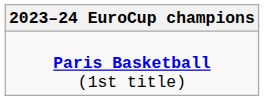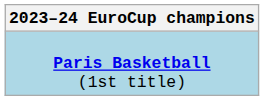(132, 73) no background -> (132, 73) lightblue background
